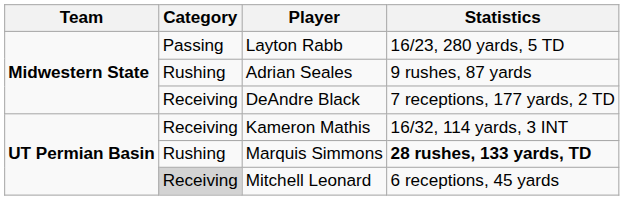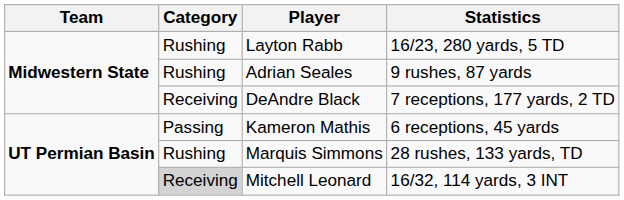(193, 45) Passing -> (194, 45) Rushing
(200, 126) Receiving -> (193, 126) Passing
(479, 126) 16/32, 114 yards, 3 INT -> (475, 126) 6 receptions, 45 yards
(491, 153) bold -> (487, 153) normal
(475, 181) 6 receptions, 45 yards -> (479, 181) 16/32, 114 yards, 3 INT
